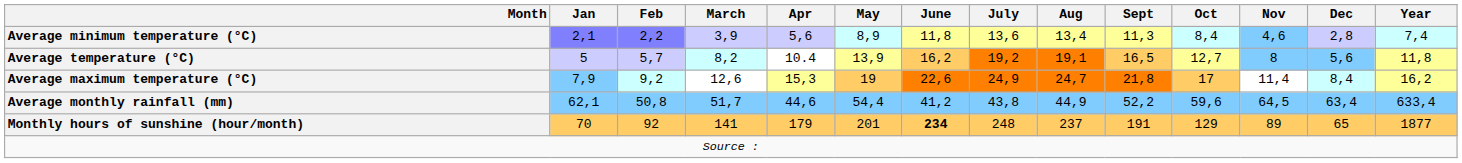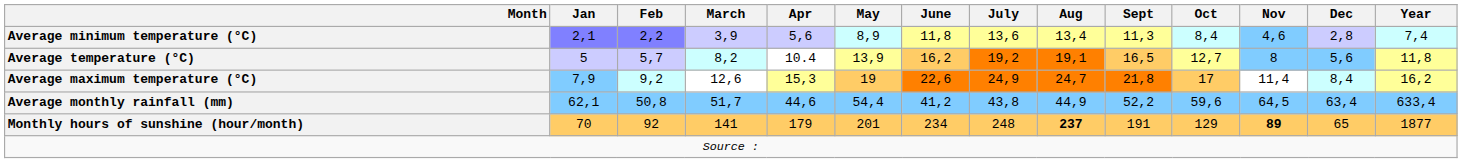(936, 125) bold -> (936, 125) normal
(1071, 125) normal -> (1071, 125) bold
(1274, 125) normal -> (1274, 125) bold
